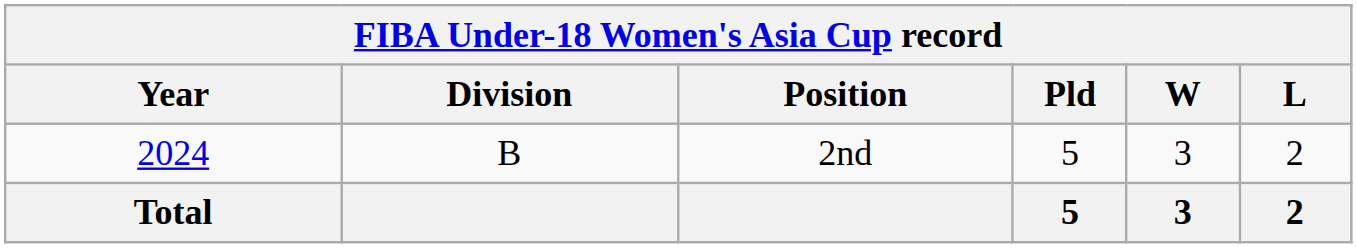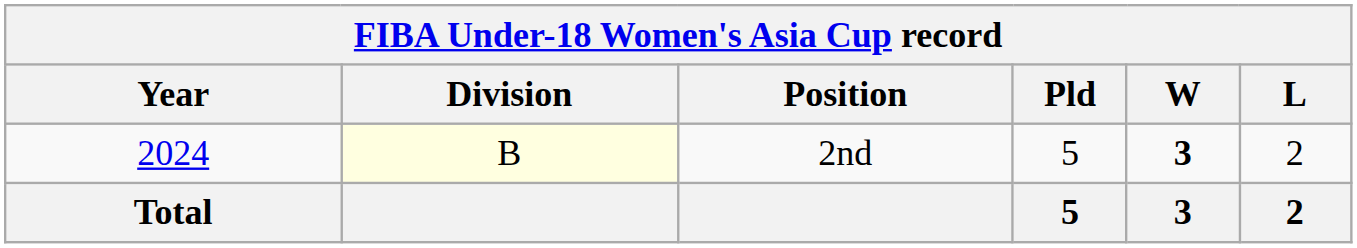(509, 153) no background -> (509, 153) lightyellow background
(1183, 153) normal -> (1183, 153) bold
